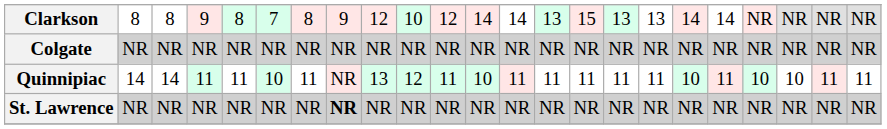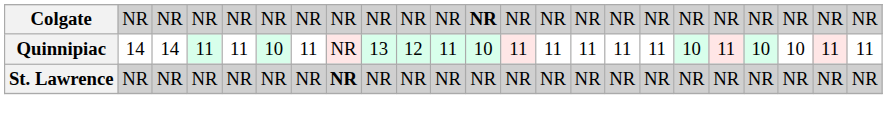- row: (61, 19)
(483, 49) normal -> (483, 19) bold
